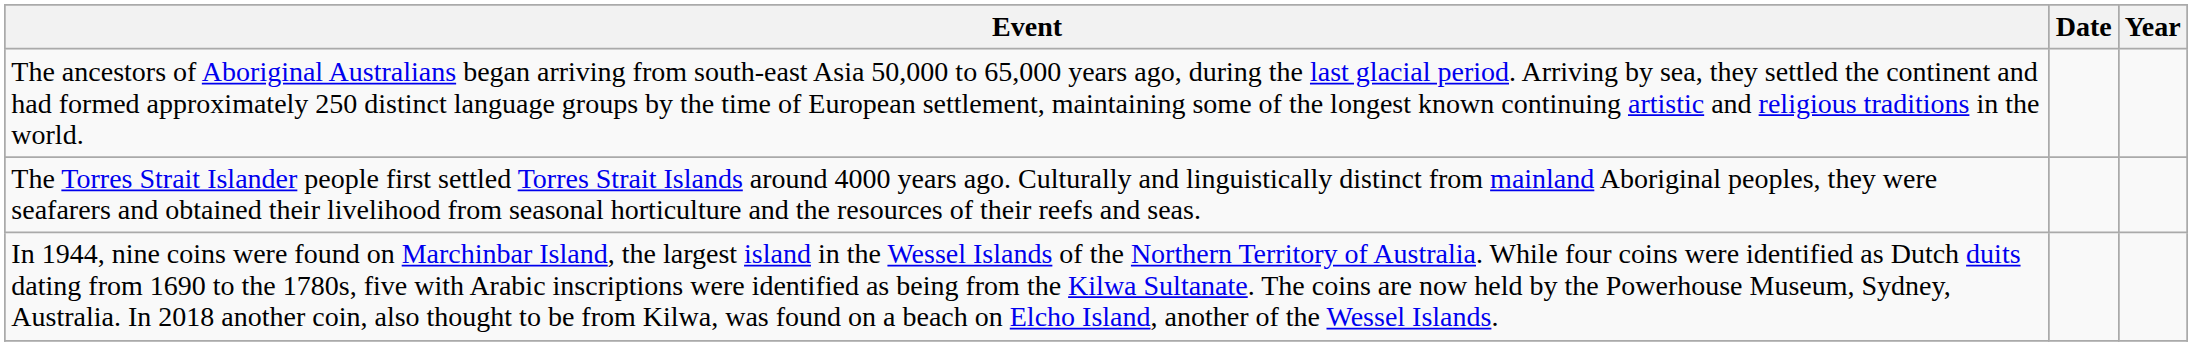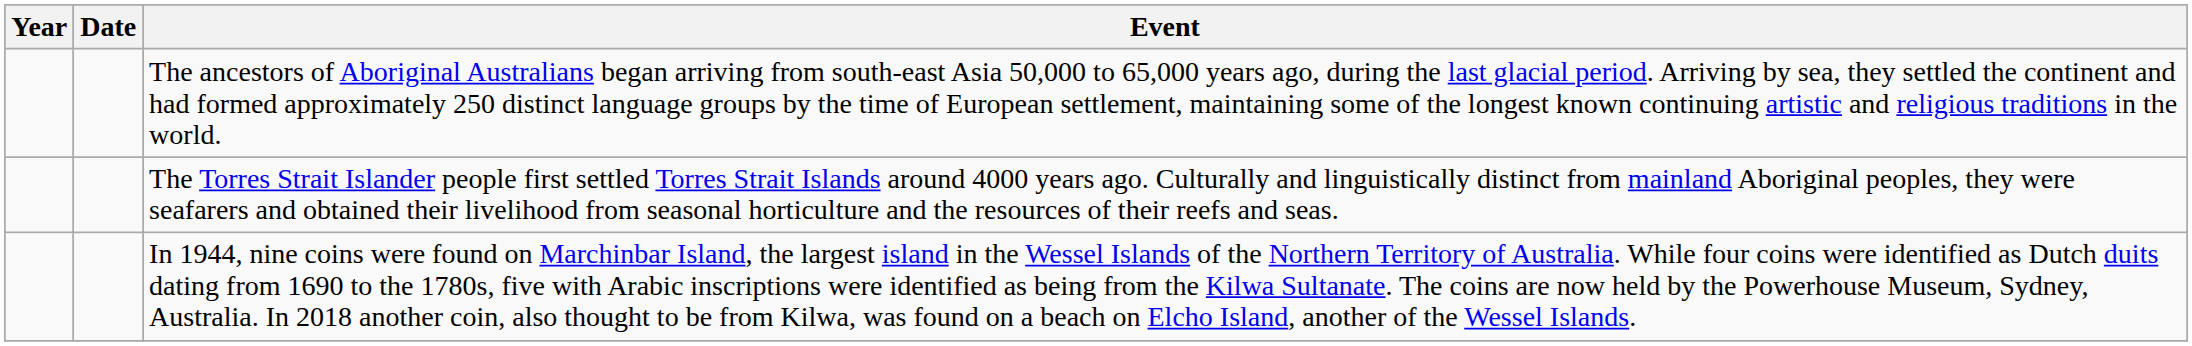columns swapped: (2153, 26) <-> (1027, 26)
